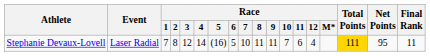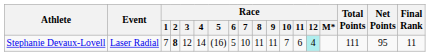(175, 43) normal -> (175, 43) bold
(313, 43) no background -> (313, 43) paleturquoise background
(353, 43) gold background -> (353, 43) no background
